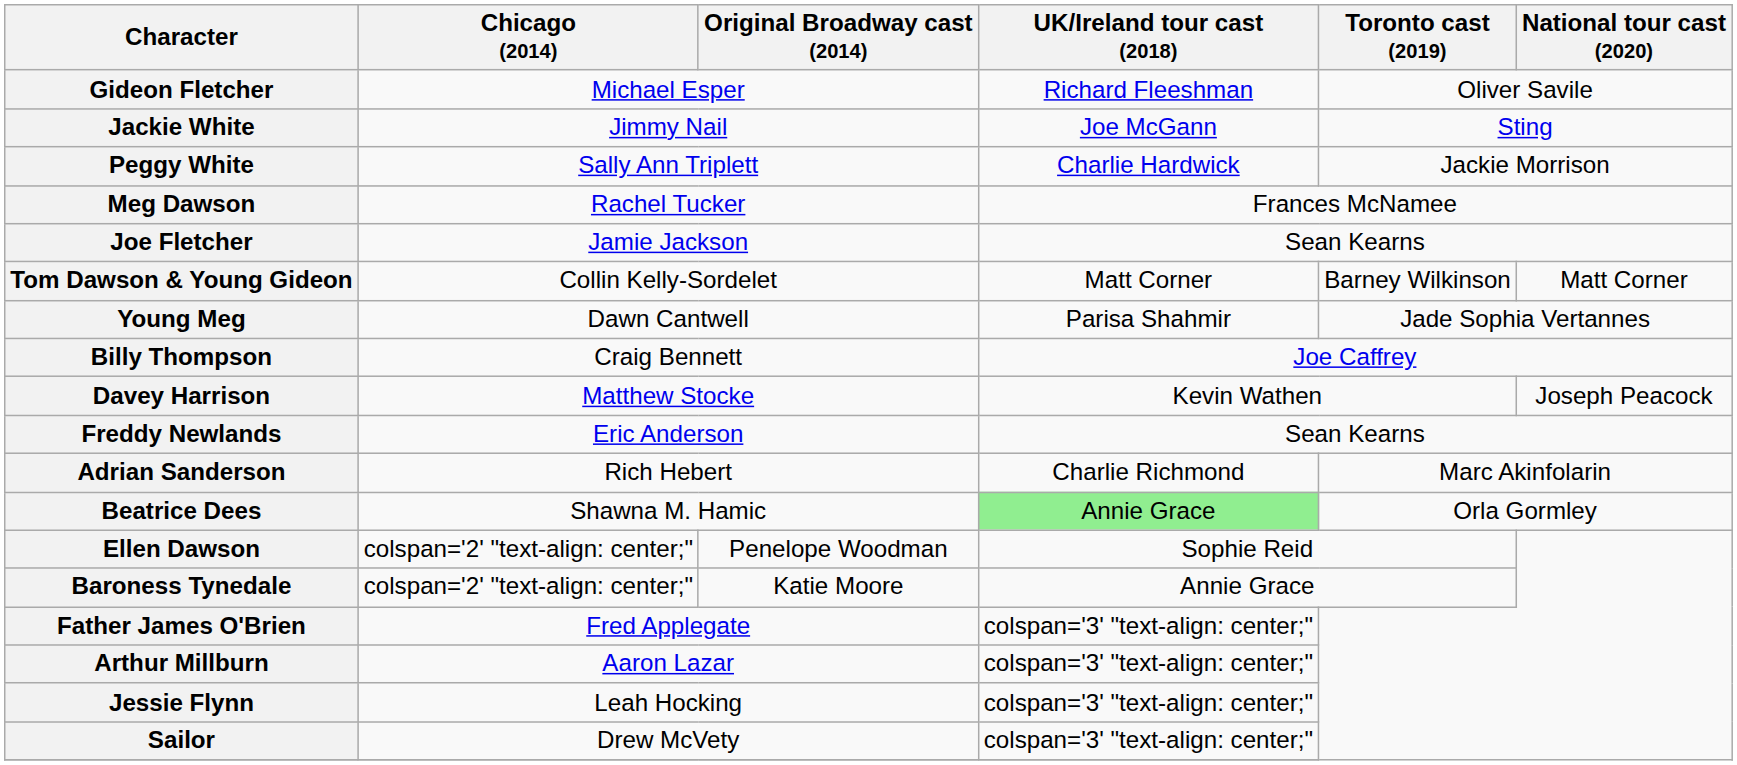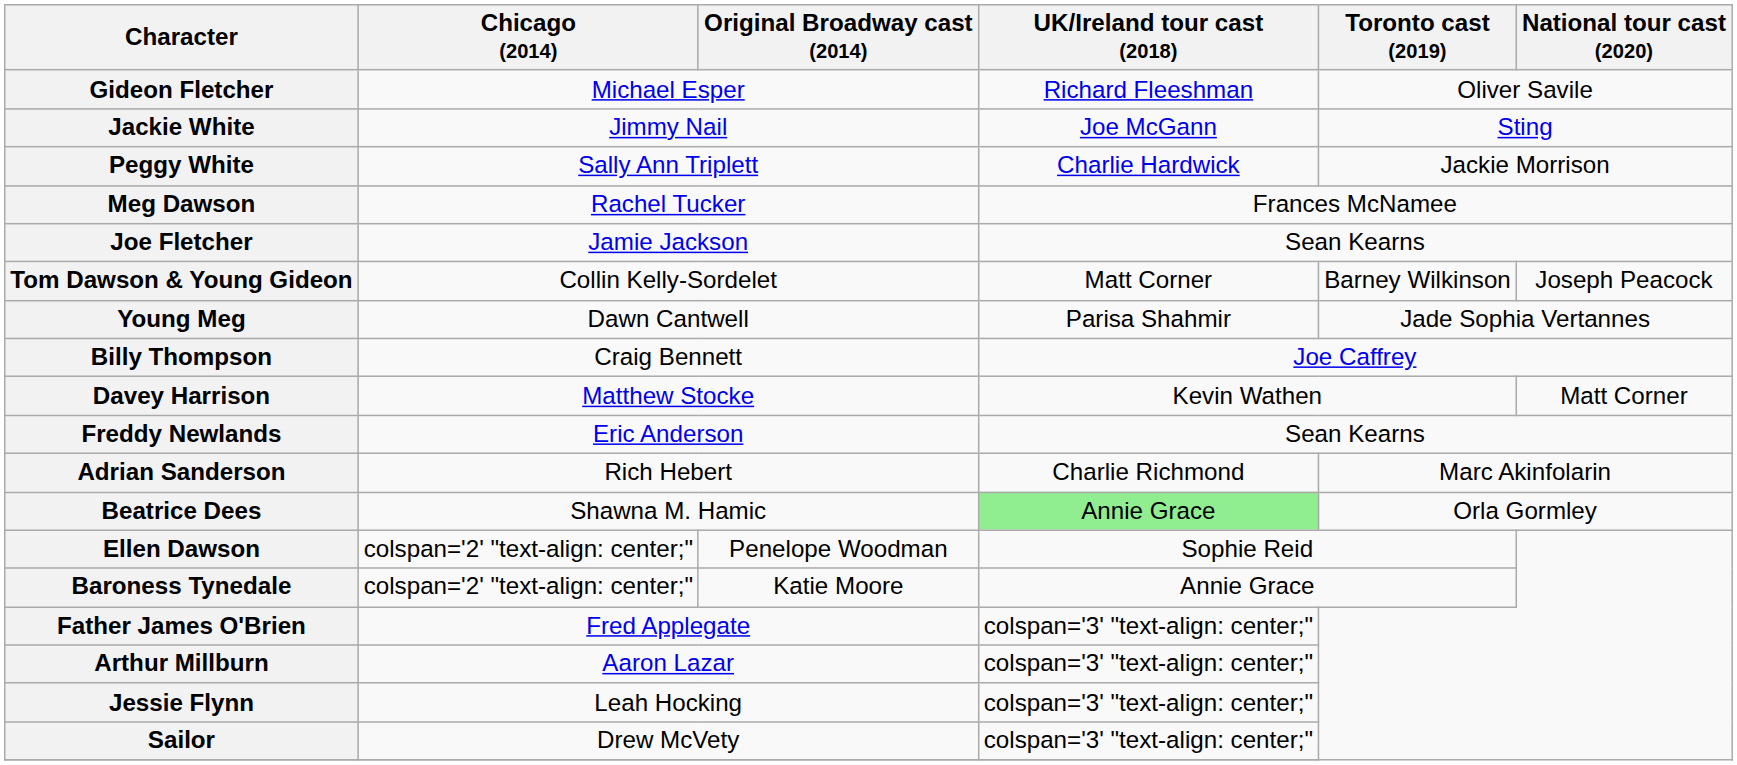(1624, 280) Matt Corner -> (1624, 280) Joseph Peacock
(1624, 395) Joseph Peacock -> (1624, 395) Matt Corner
